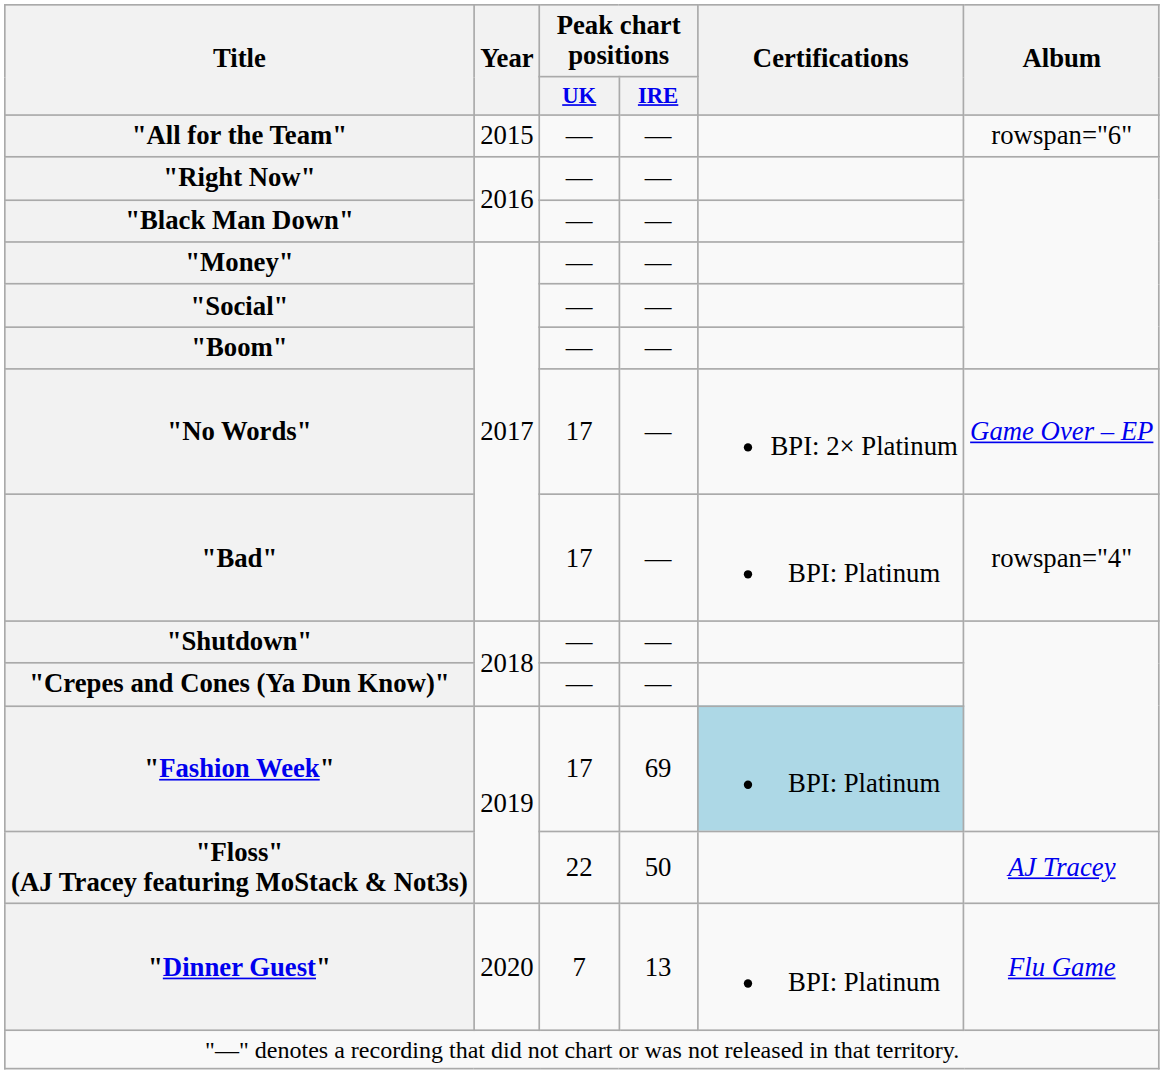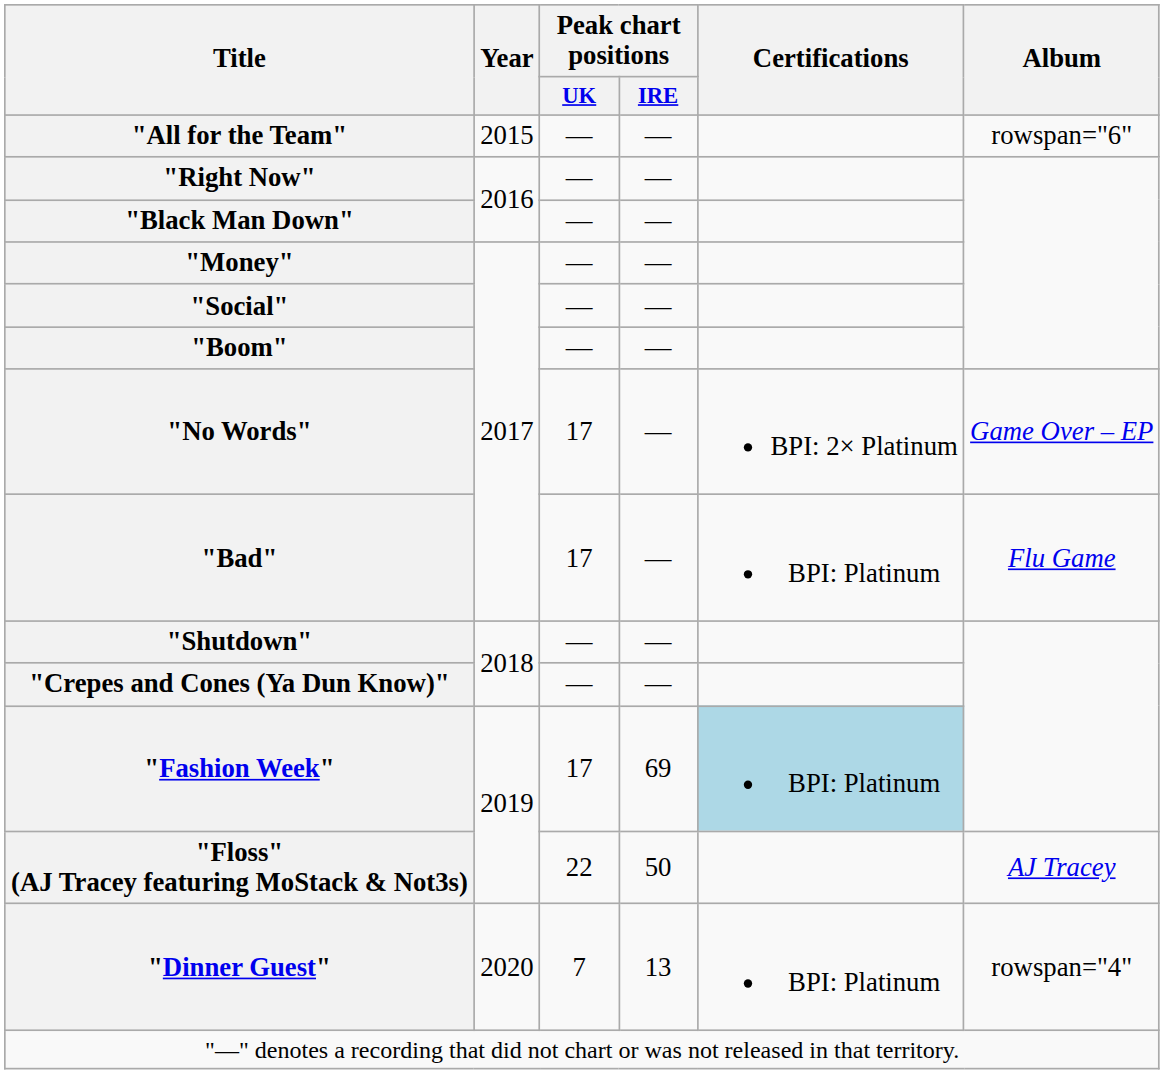(1062, 557) rowspan="4" -> (1062, 557) Flu Game
(1062, 966) Flu Game -> (1062, 966) rowspan="4"
